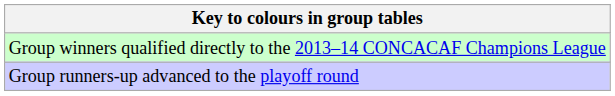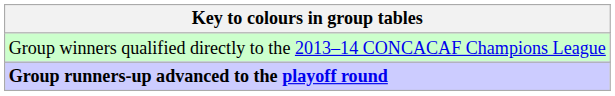(184, 76) normal -> (198, 76) bold
